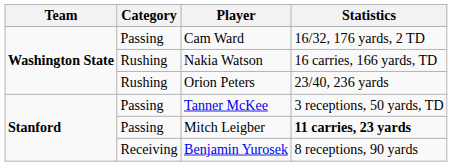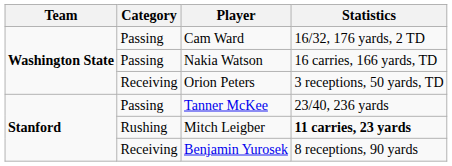(144, 60) Rushing -> (142, 60) Passing
(144, 82) Rushing -> (149, 82) Receiving
(342, 82) 23/40, 236 yards -> (369, 82) 3 receptions, 50 yards, TD
(369, 105) 3 receptions, 50 yards, TD -> (342, 105) 23/40, 236 yards
(142, 127) Passing -> (144, 127) Rushing
